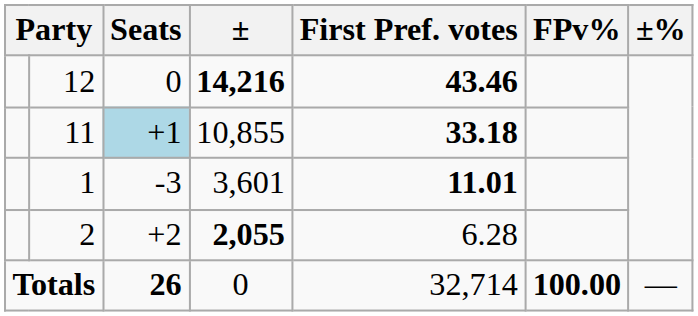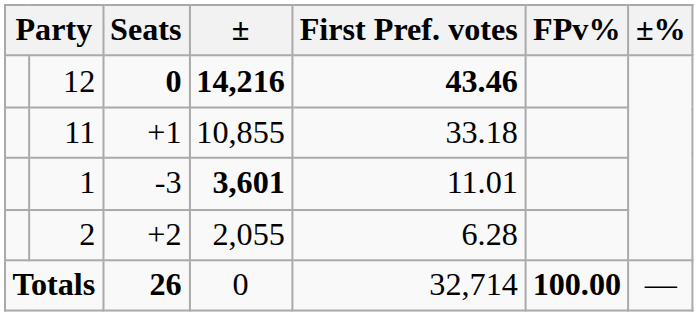(173, 81) normal -> (173, 81) bold
(164, 132) lightblue background -> (164, 132) no background
(482, 132) bold -> (482, 132) normal
(249, 183) normal -> (249, 183) bold
(483, 183) bold -> (482, 183) normal
(249, 234) bold -> (249, 234) normal
